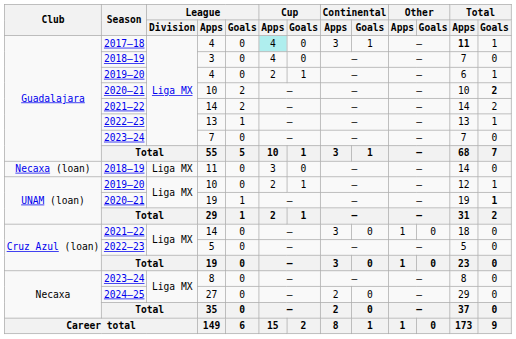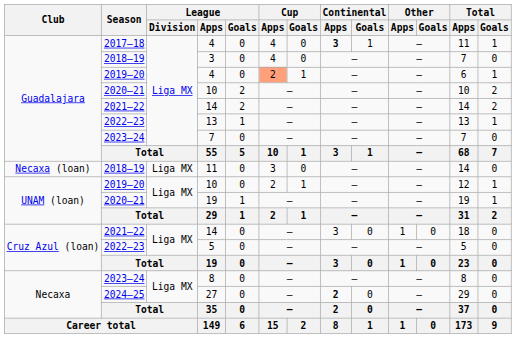(273, 44) paleturquoise background -> (273, 44) no background
(336, 44) normal -> (336, 44) bold
(464, 44) bold -> (464, 44) normal
(273, 75) no background -> (273, 75) lightsalmon background
(494, 91) bold -> (494, 91) normal
(494, 200) bold -> (494, 200) normal
(336, 294) normal -> (336, 294) bold
